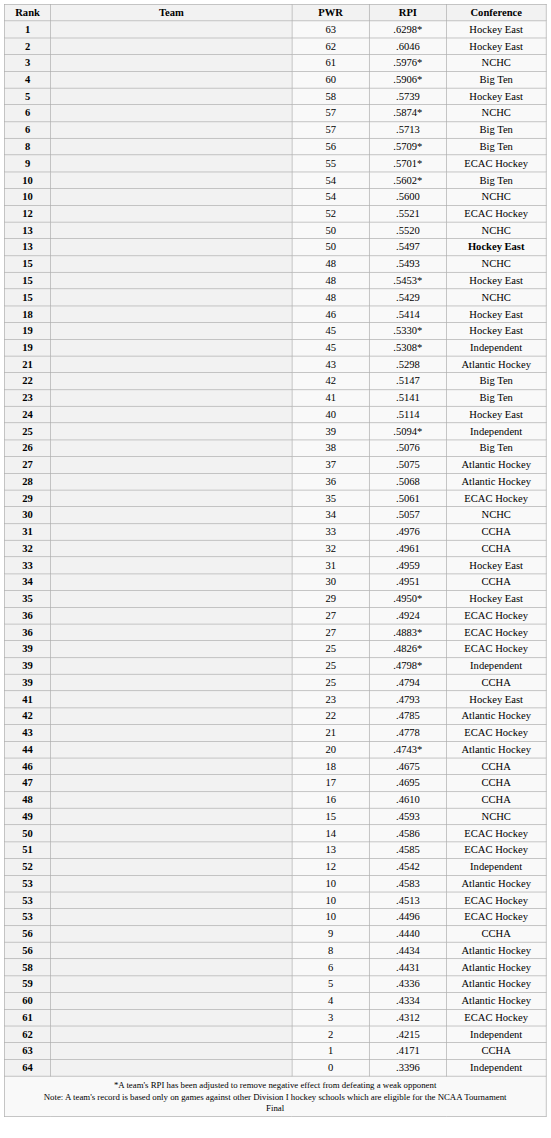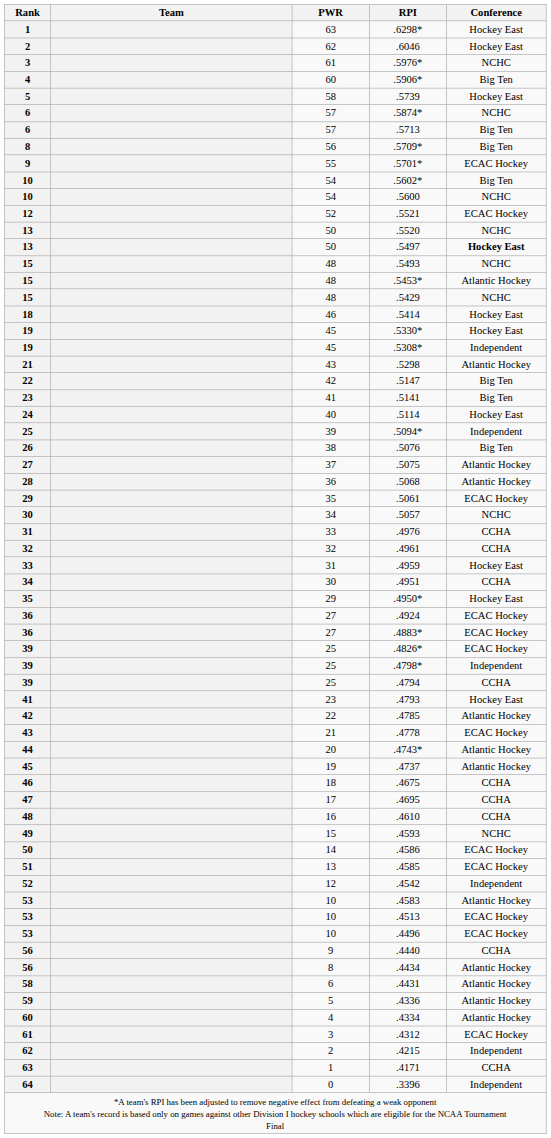(496, 280) Hockey East -> (496, 280) Atlantic Hockey
+ row: (408, 766)
